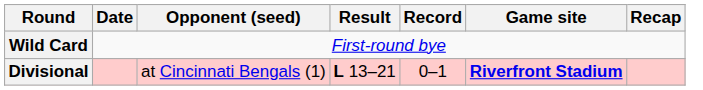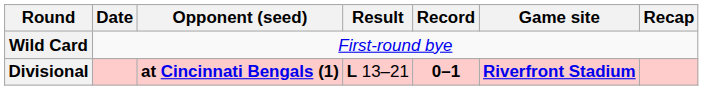(233, 71) normal -> (240, 71) bold
(433, 71) normal -> (446, 71) bold
